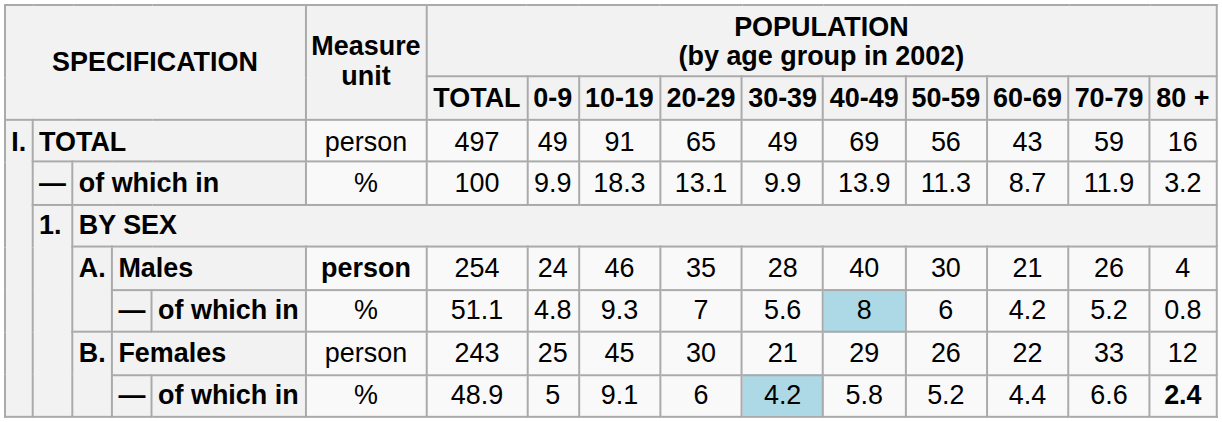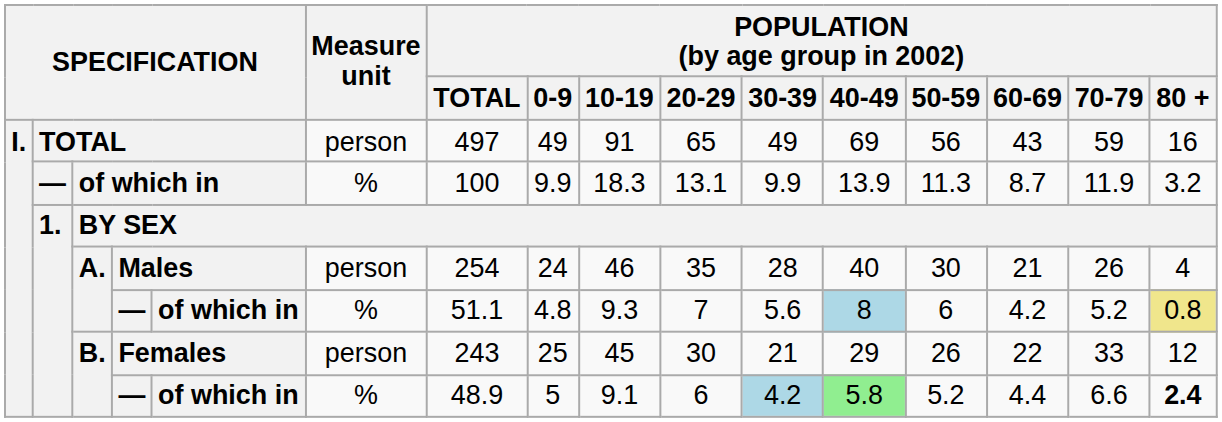(366, 268) bold -> (366, 268) normal
(1183, 310) no background -> (1183, 310) khaki background
(864, 395) no background -> (864, 395) lightgreen background
